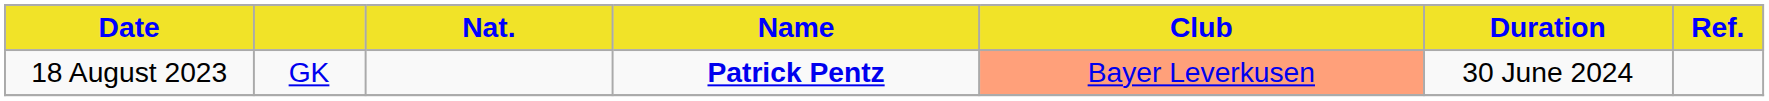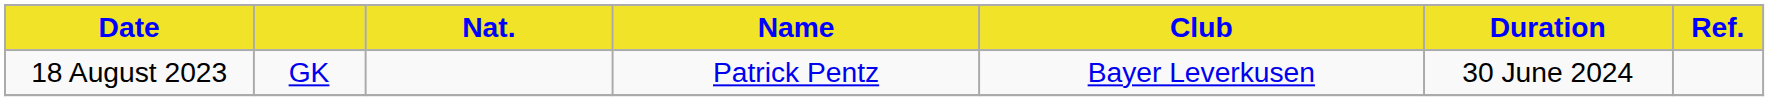(796, 72) bold -> (796, 72) normal
(1201, 72) lightsalmon background -> (1201, 72) no background
